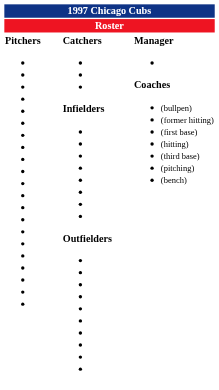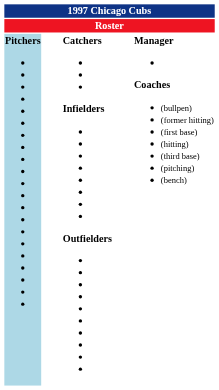(23, 172) no background -> (23, 172) lightblue background
